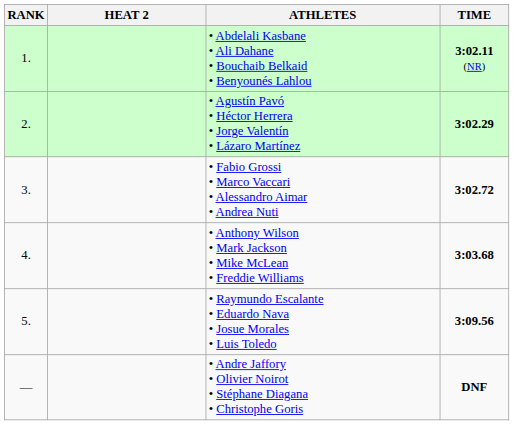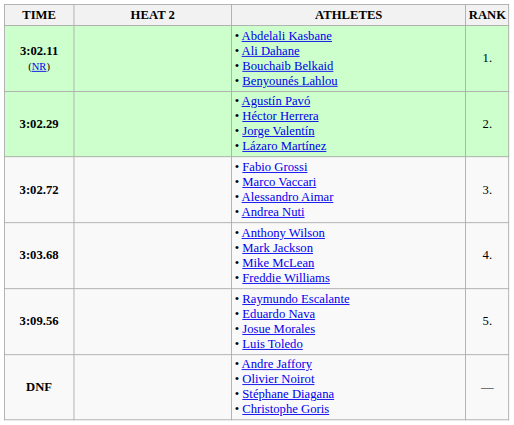columns swapped: (26, 15) <-> (474, 15)
